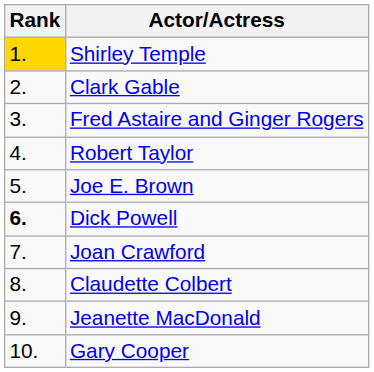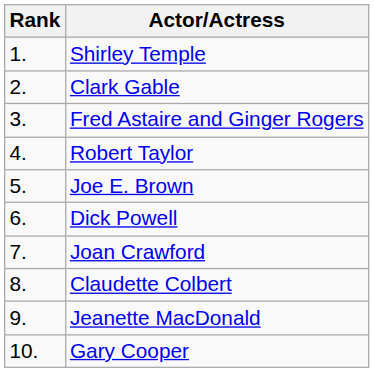(18, 53) gold background -> (18, 53) no background
(18, 218) bold -> (18, 218) normal
